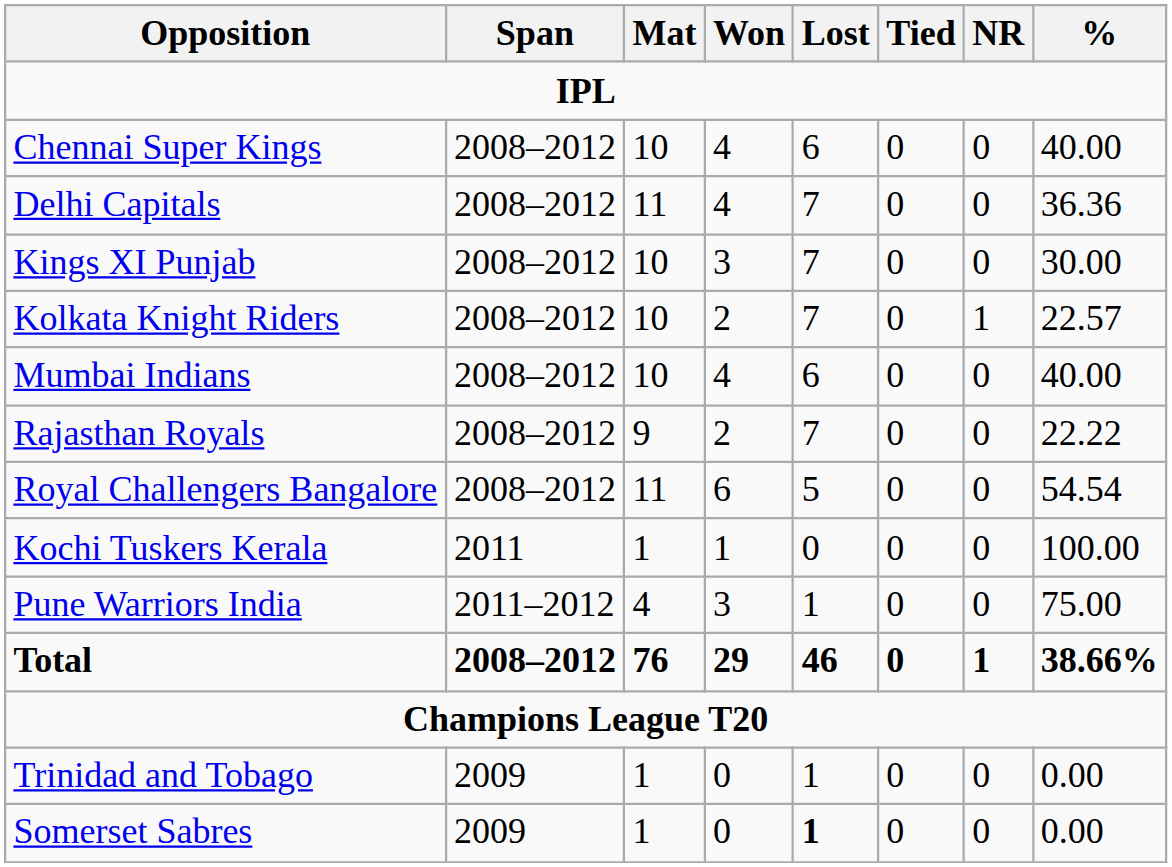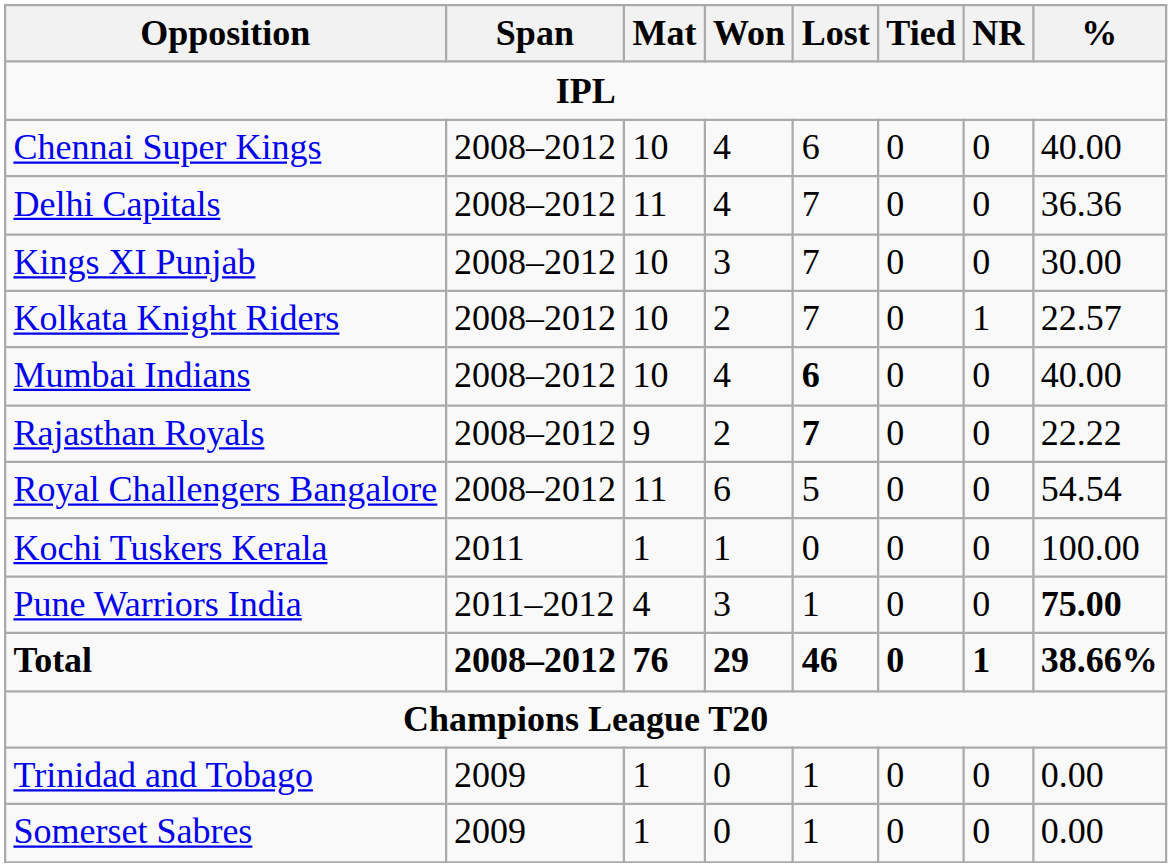(811, 375) normal -> (811, 375) bold
(811, 432) normal -> (811, 432) bold
(1081, 603) normal -> (1081, 603) bold
(811, 832) bold -> (811, 832) normal
